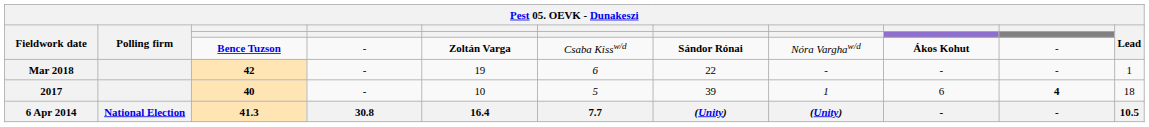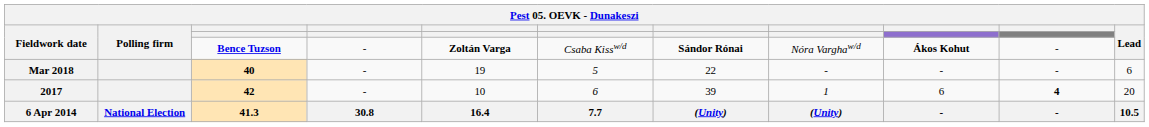(249, 70) 42 -> (249, 70) 40
(595, 70) 6 -> (595, 70) 5
(1129, 70) 1 -> (1129, 70) 6
(249, 91) 40 -> (249, 91) 42
(595, 91) 5 -> (595, 91) 6
(1129, 91) 18 -> (1129, 91) 20
